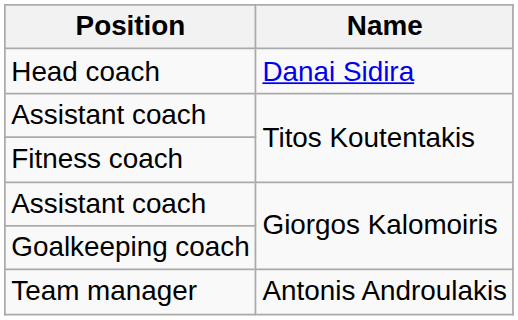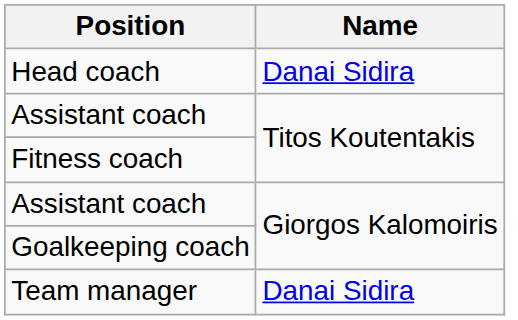(385, 291) Antonis Androulakis -> (338, 291) Danai Sidira
